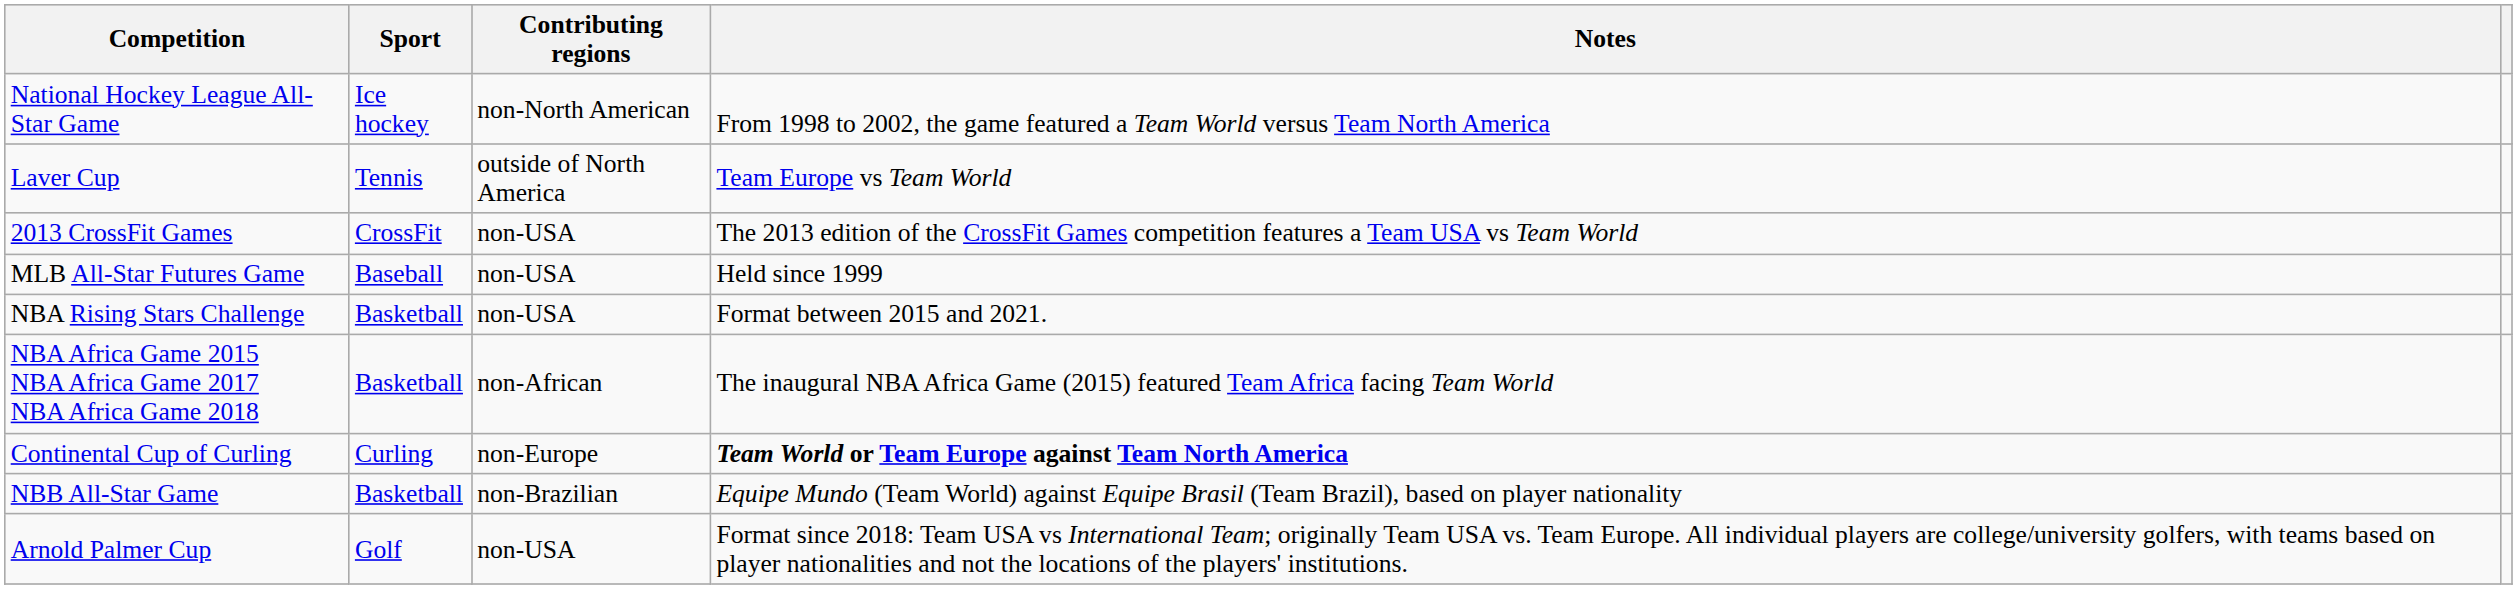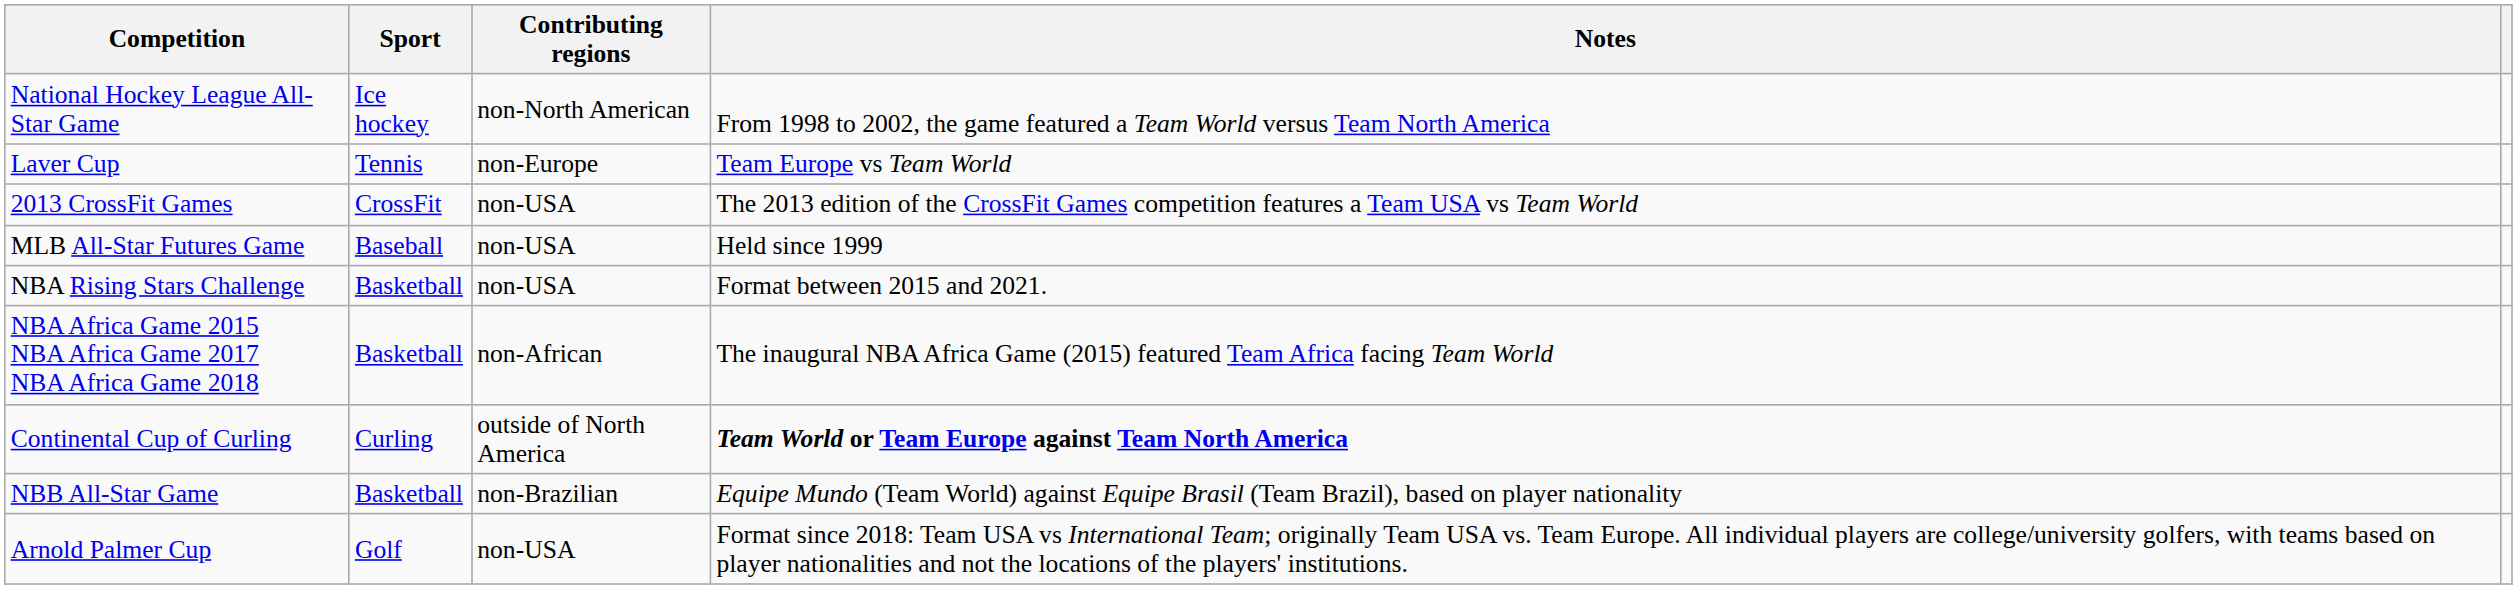(561, 178) outside of North America -> (538, 163) non-Europe
(538, 452) non-Europe -> (561, 438) outside of North America
